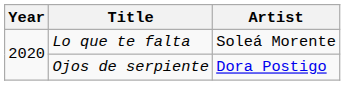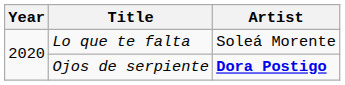(271, 67) normal -> (271, 67) bold
